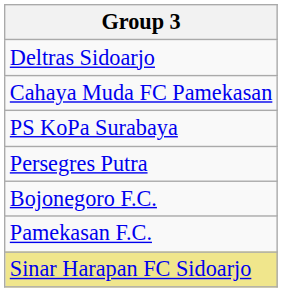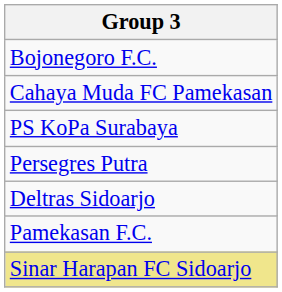(82, 57) Deltras Sidoarjo -> (83, 57) Bojonegoro F.C.
(83, 198) Bojonegoro F.C. -> (82, 198) Deltras Sidoarjo
